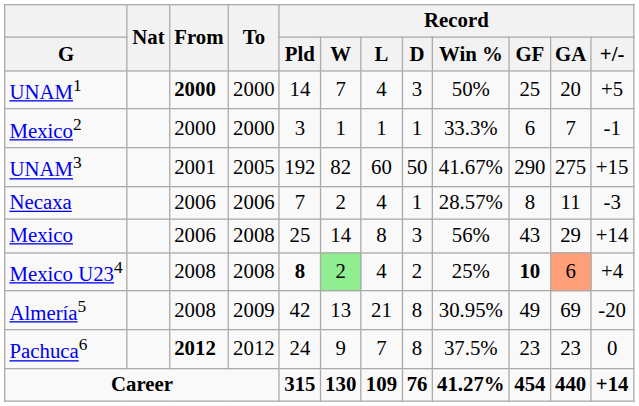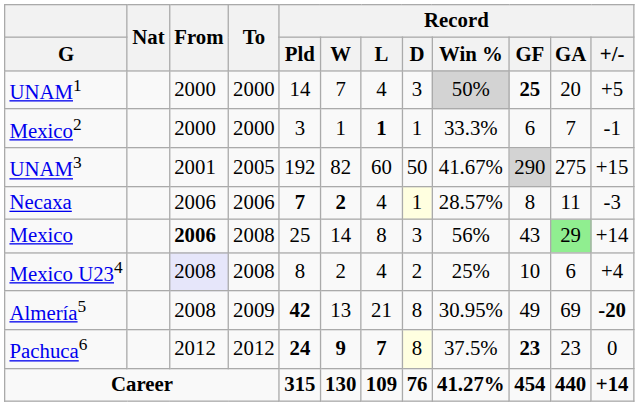(195, 89) bold -> (195, 89) normal
(471, 89) no background -> (471, 89) lightgrey background
(530, 89) normal -> (530, 89) bold
(381, 128) normal -> (381, 128) bold
(530, 166) no background -> (530, 166) lightgrey background
(300, 202) normal -> (300, 202) bold
(341, 202) normal -> (341, 202) bold
(417, 202) no background -> (417, 202) lightyellow background
(195, 235) normal -> (195, 235) bold
(571, 235) no background -> (571, 235) lightgreen background
(195, 271) no background -> (195, 271) lavender background
(300, 271) bold -> (300, 271) normal
(341, 271) lightgreen background -> (341, 271) no background
(530, 271) bold -> (530, 271) normal
(571, 271) lightsalmon background -> (571, 271) no background
(300, 310) normal -> (300, 310) bold
(612, 310) normal -> (612, 310) bold
(195, 348) bold -> (195, 348) normal
(300, 348) normal -> (300, 348) bold
(341, 348) normal -> (341, 348) bold
(381, 348) normal -> (381, 348) bold
(417, 348) no background -> (417, 348) lightyellow background
(530, 348) normal -> (530, 348) bold
